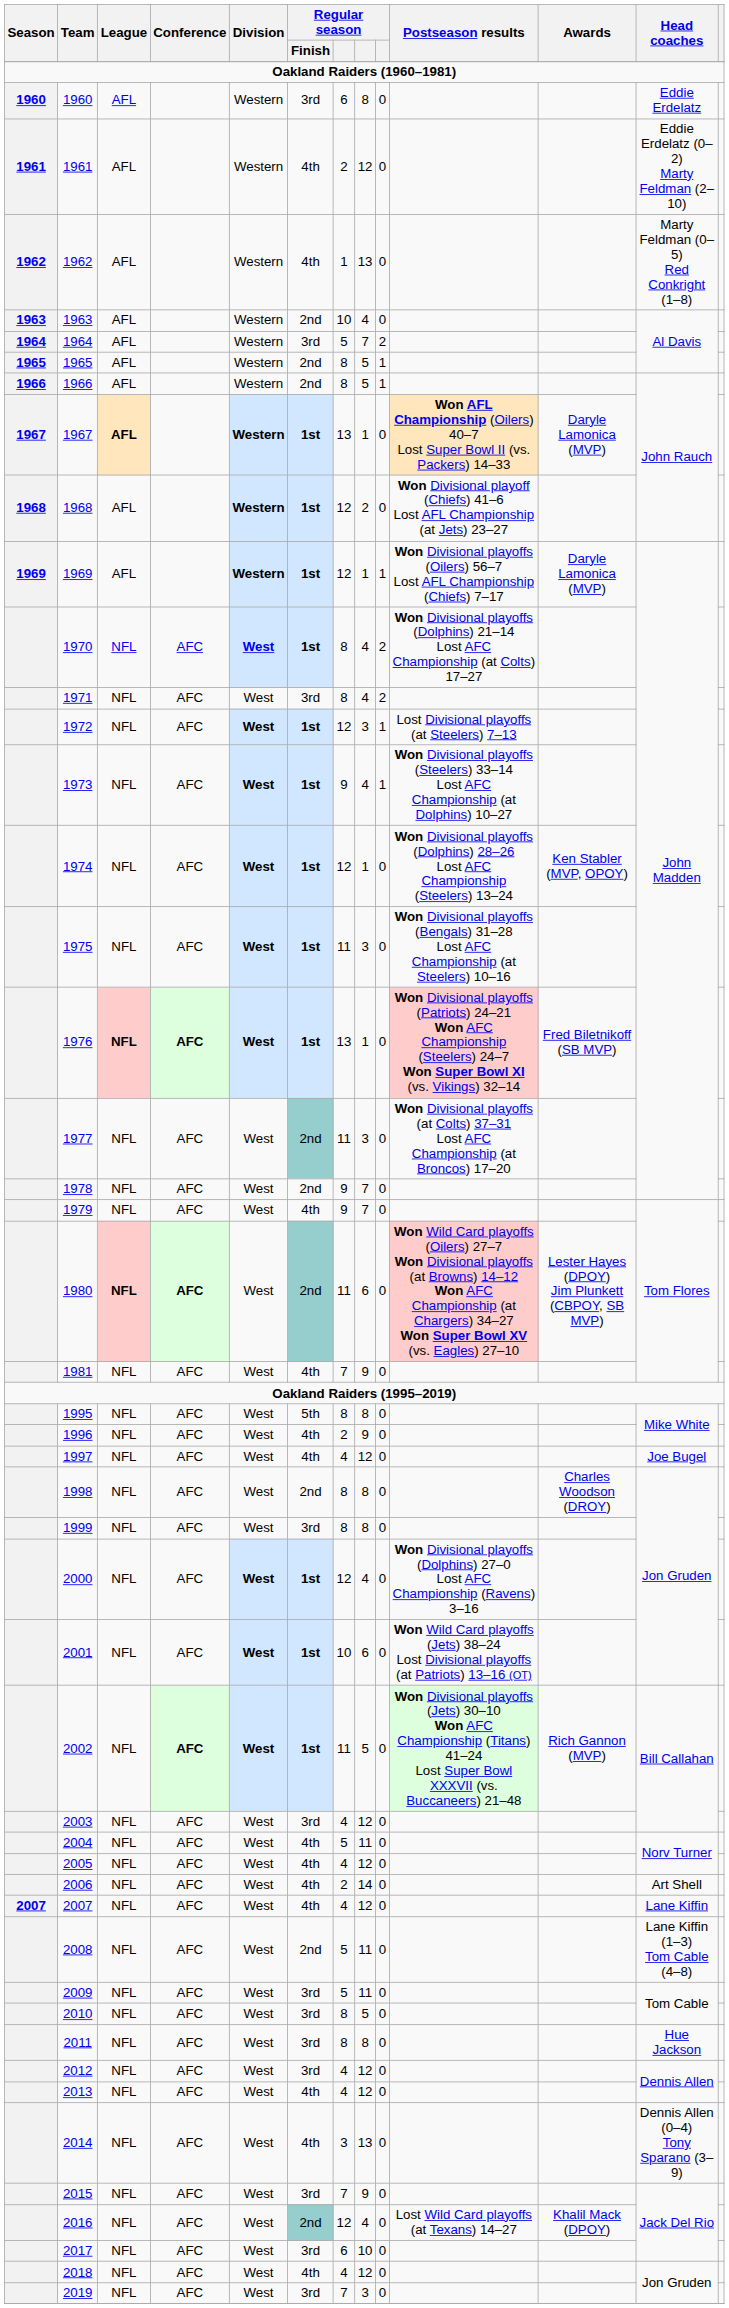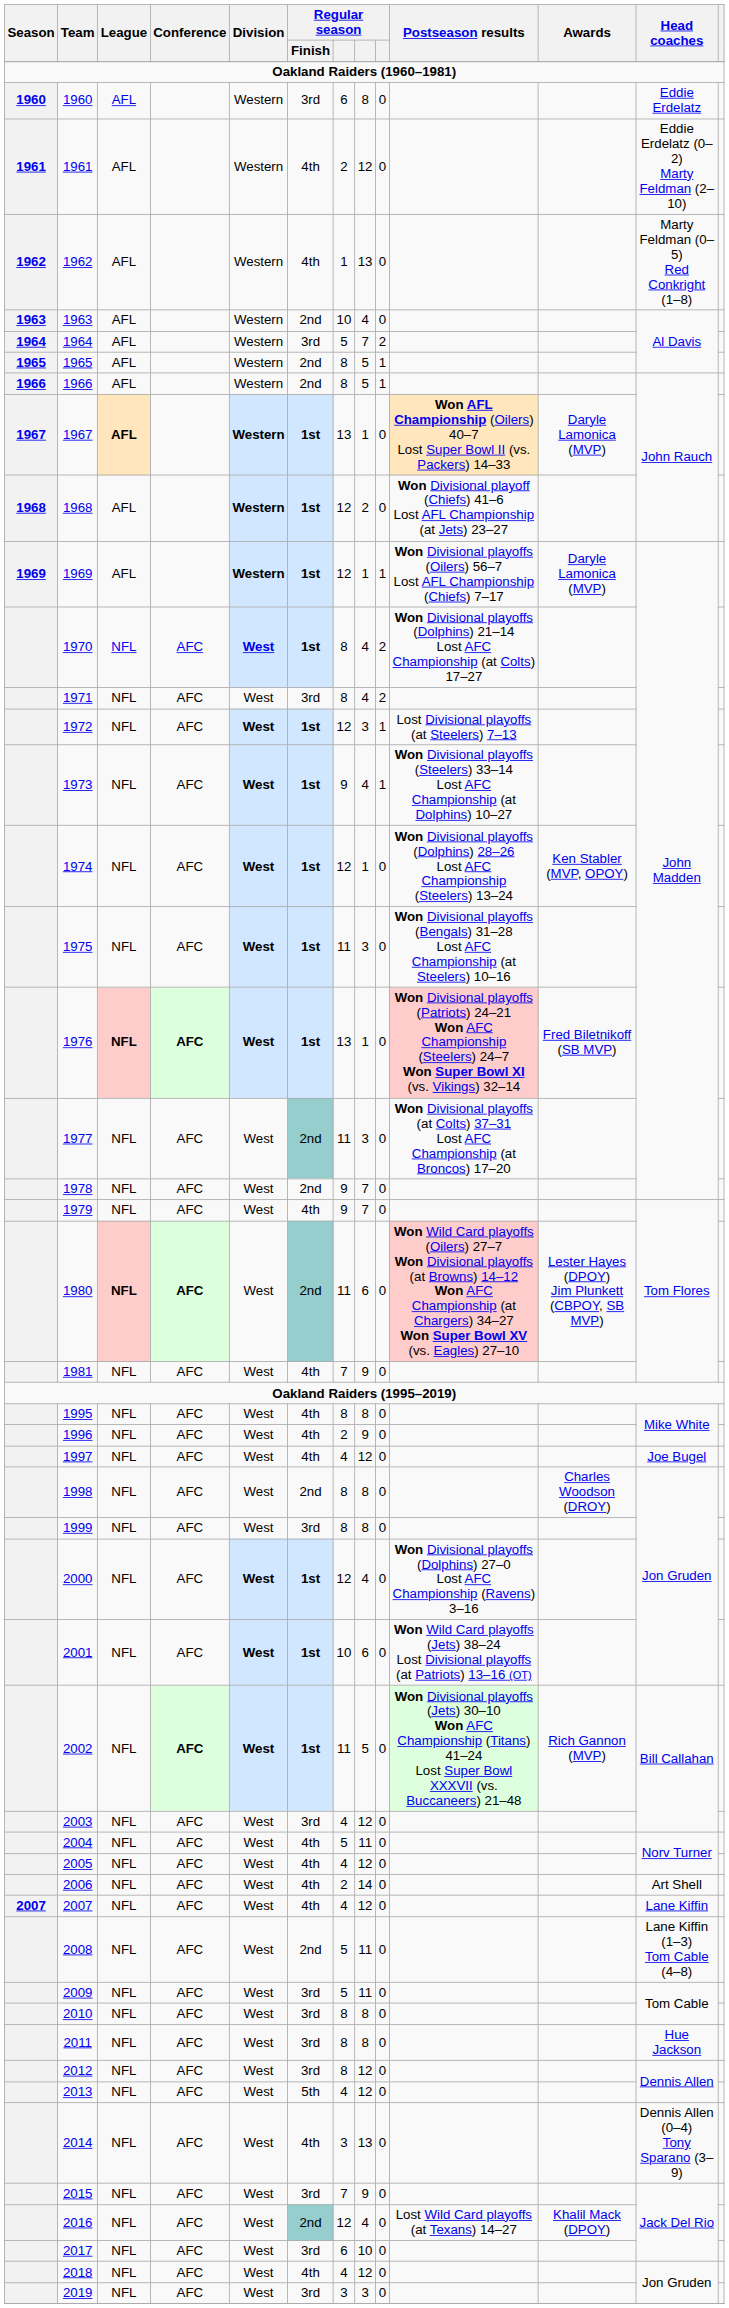(311, 1414) 5th -> (311, 1414) 4th
(365, 2013) 5 -> (365, 2013) 8
(344, 2071) 4 -> (344, 2071) 8
(311, 2092) 4th -> (311, 2092) 5th
(344, 2293) 7 -> (344, 2293) 3
